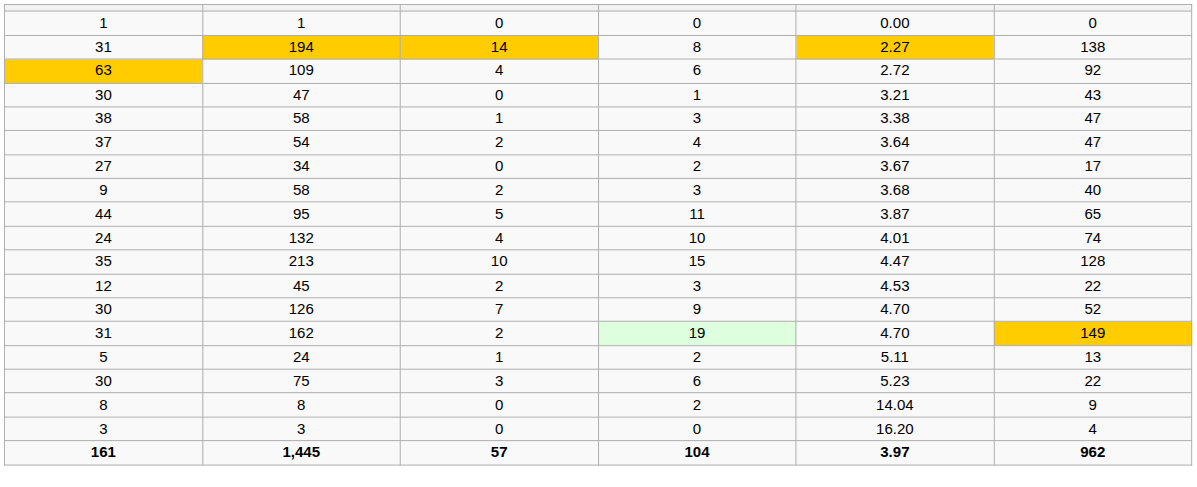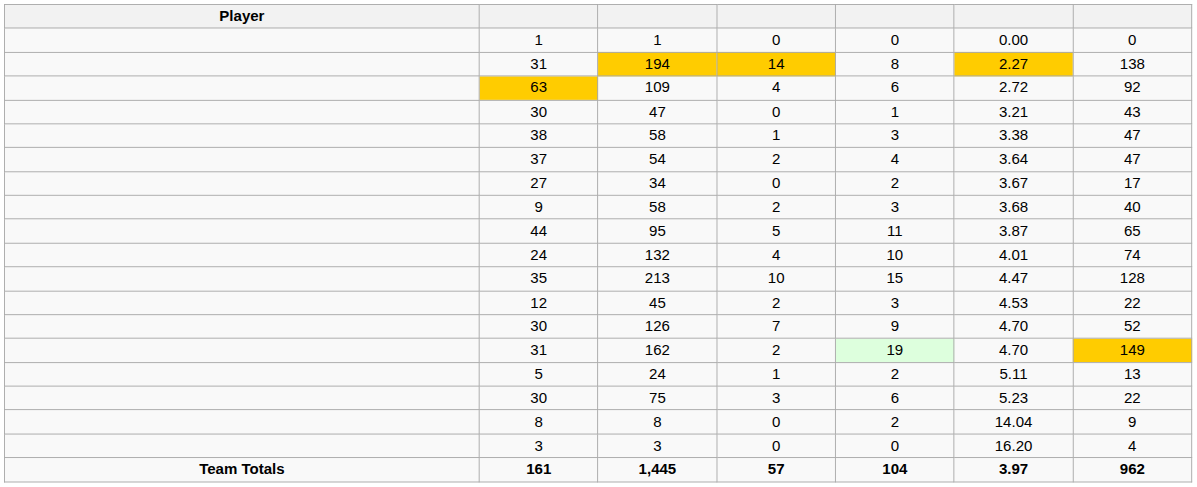+ column: (242, 16)
